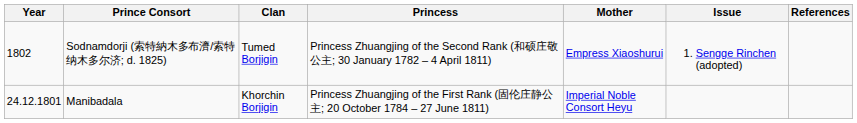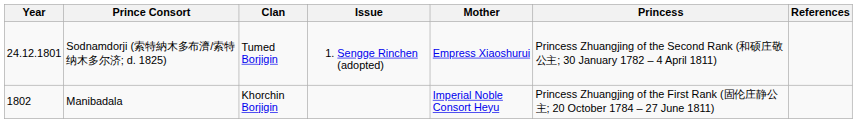columns swapped: (435, 13) <-> (727, 13)
(19, 53) 1802 -> (34, 53) 24.12.1801
(34, 102) 24.12.1801 -> (19, 102) 1802
